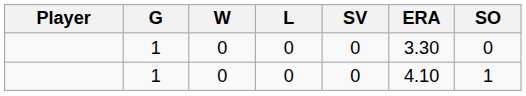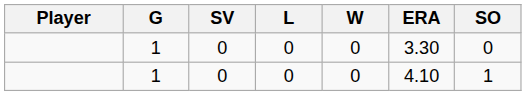columns swapped: (222, 18) <-> (355, 18)
